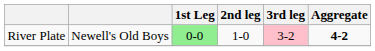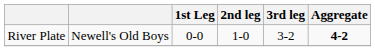(195, 35) lightgreen background -> (195, 35) no background
(286, 35) pink background -> (286, 35) no background
